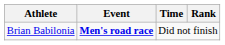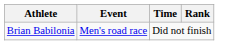(116, 31) bold -> (113, 31) normal
